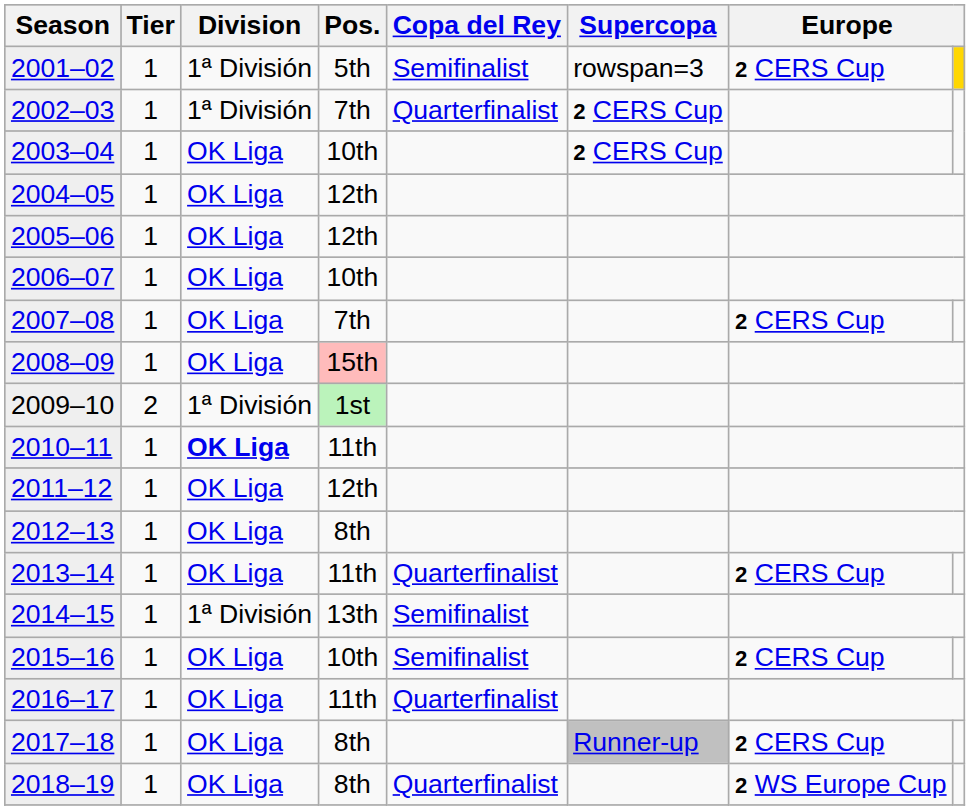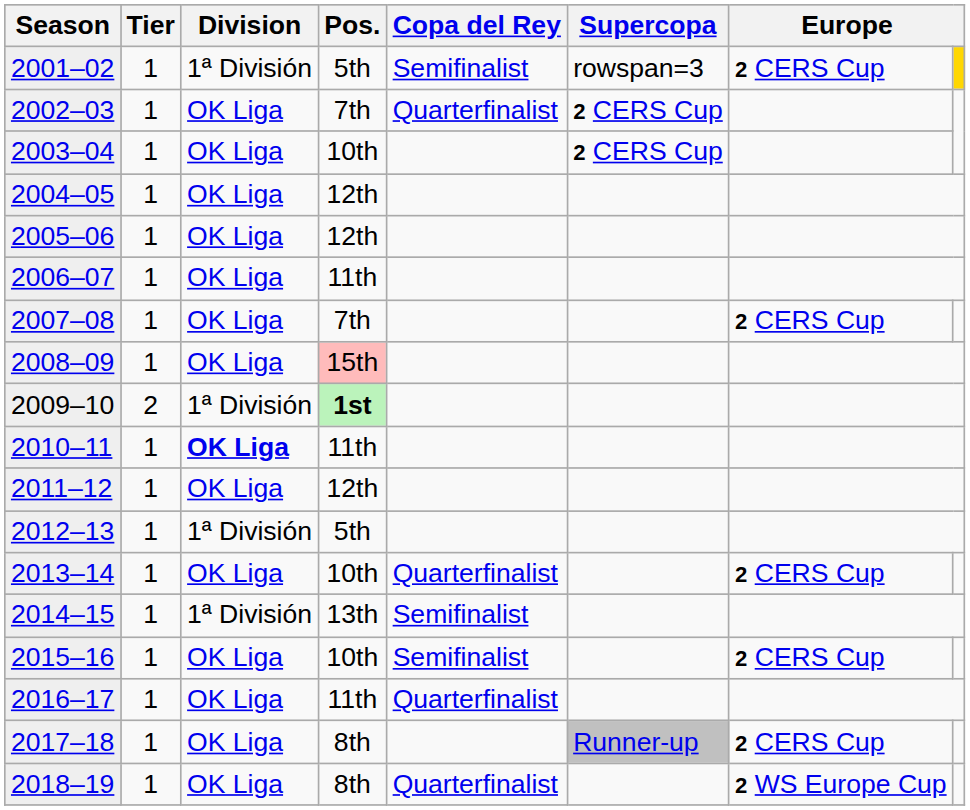(250, 109) 1ª División -> (235, 109) OK Liga
(352, 278) 10th -> (352, 278) 11th
(352, 404) normal -> (352, 404) bold
(235, 531) OK Liga -> (250, 531) 1ª División
(352, 531) 8th -> (352, 531) 5th
(352, 573) 11th -> (352, 573) 10th
